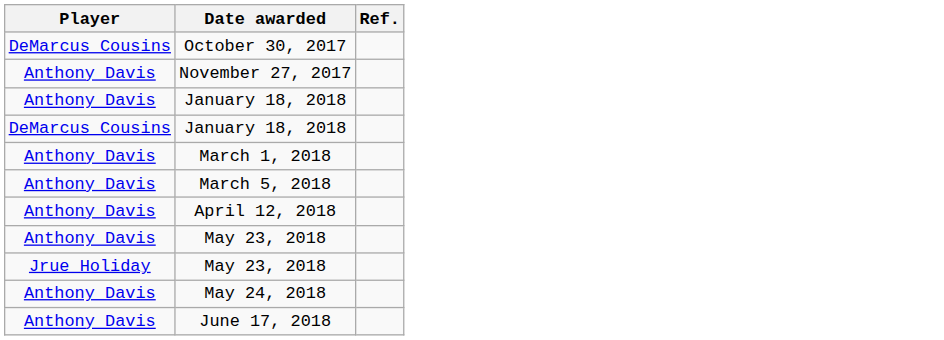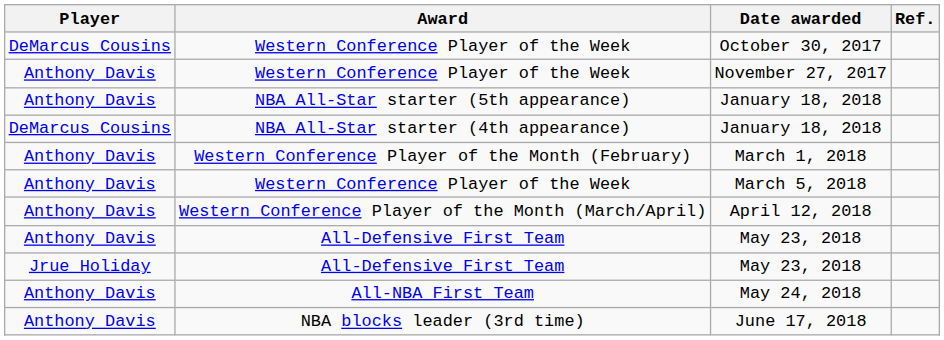+ column: (443, 18)
